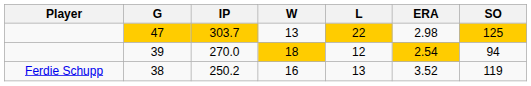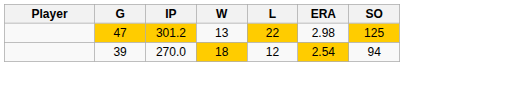(224, 33) 303.7 -> (171, 33) 301.2
- row: (157, 71)
